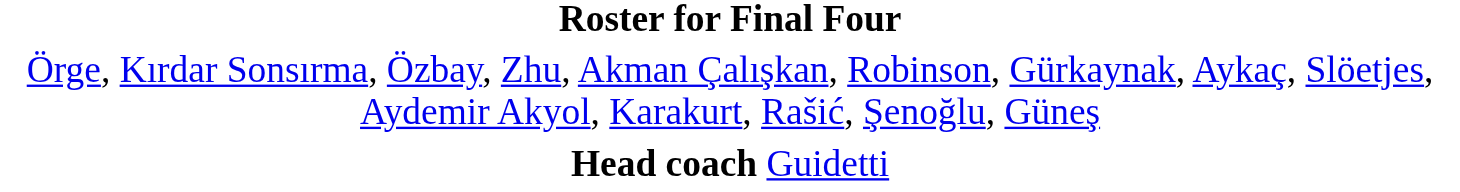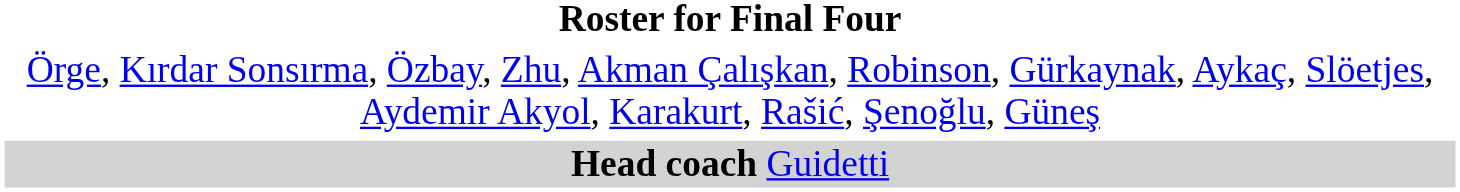(730, 163) no background -> (730, 163) lightgrey background
